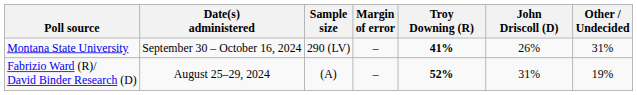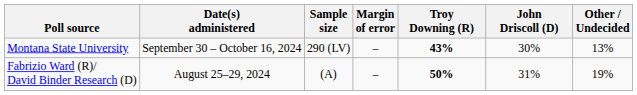(442, 48) 41% -> (442, 48) 43%
(529, 48) 26% -> (529, 48) 30%
(603, 48) 31% -> (603, 48) 13%
(442, 74) 52% -> (442, 74) 50%
